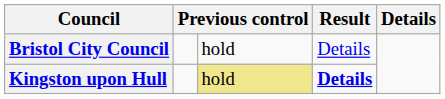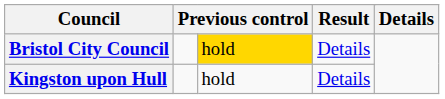(218, 49) no background -> (218, 49) gold background
(218, 78) khaki background -> (218, 78) no background
(345, 78) bold -> (344, 78) normal
